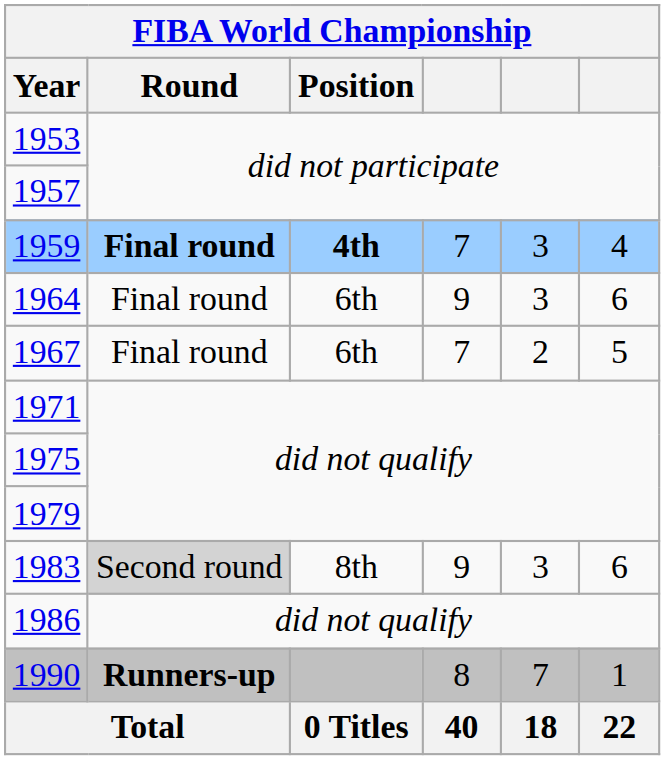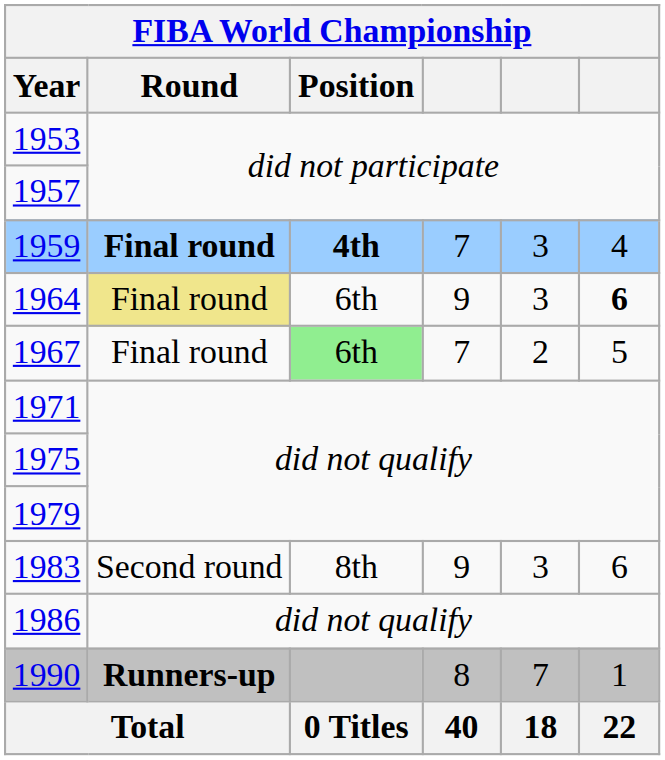(189, 298) no background -> (189, 298) khaki background
(619, 298) normal -> (619, 298) bold
(356, 352) no background -> (356, 352) lightgreen background
(189, 566) lightgrey background -> (189, 566) no background
